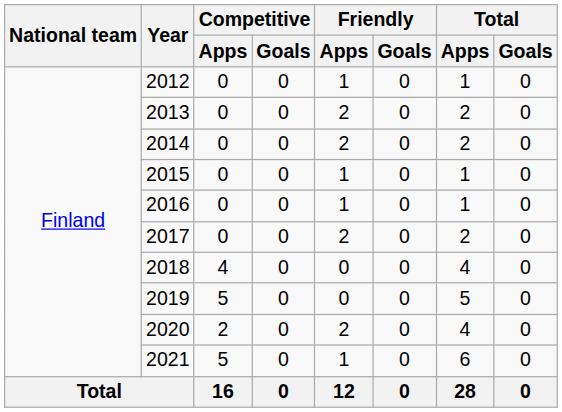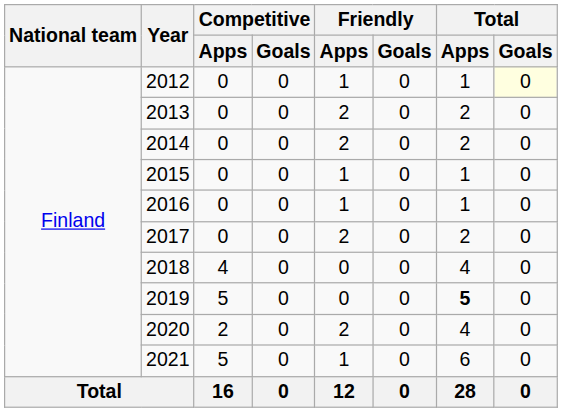(526, 81) no background -> (526, 81) lightyellow background
(465, 298) normal -> (465, 298) bold
